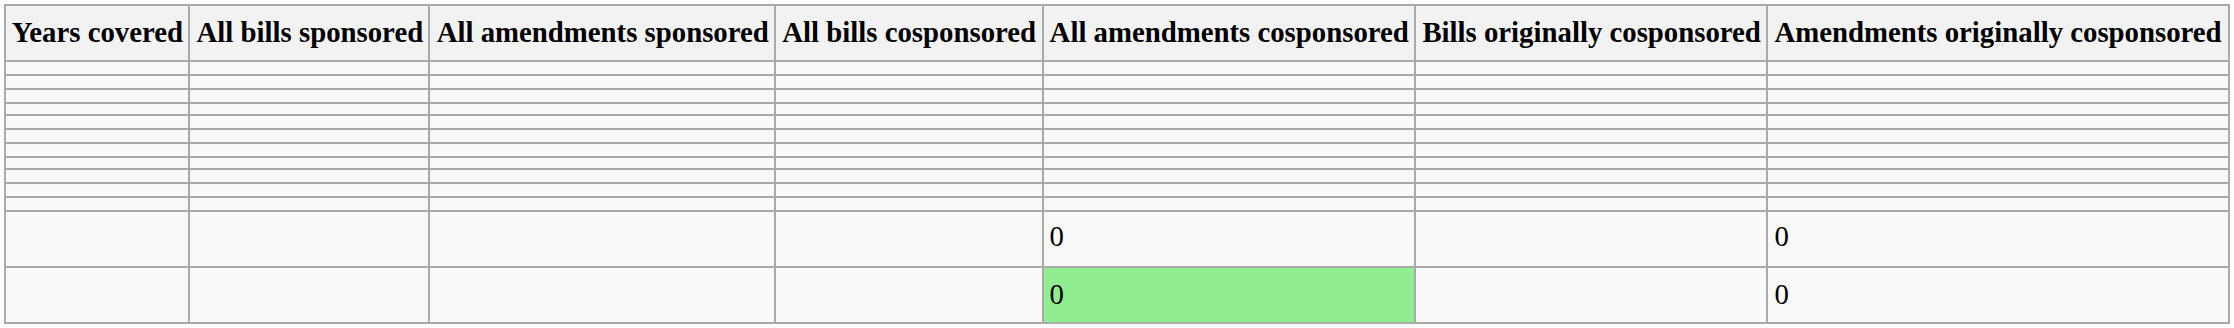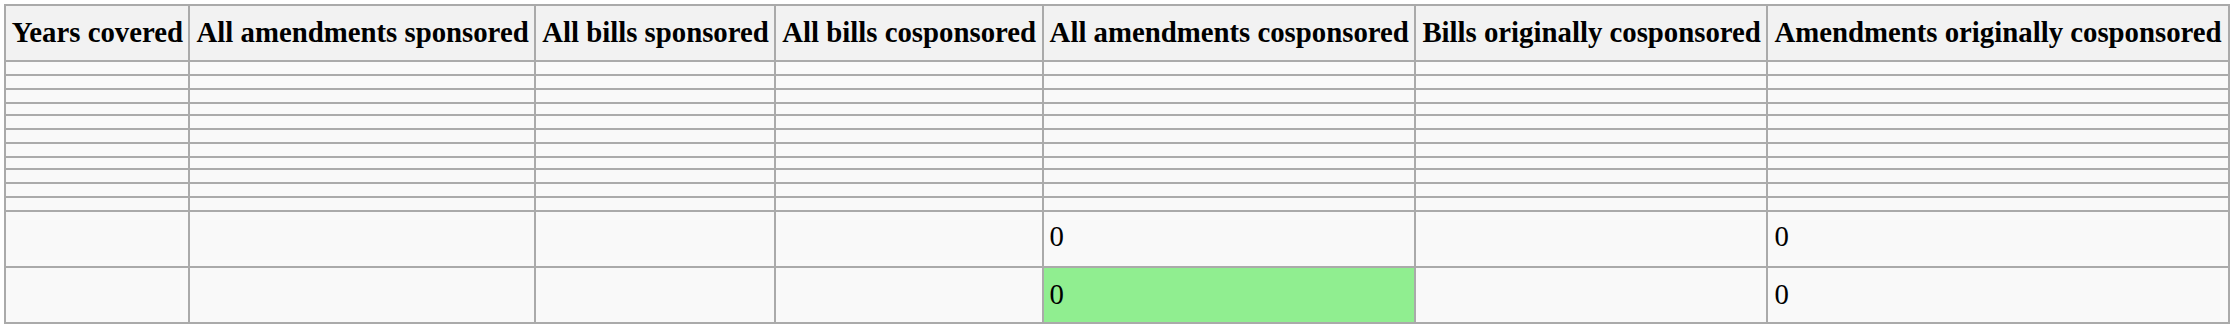columns swapped: (310, 32) <-> (603, 32)
